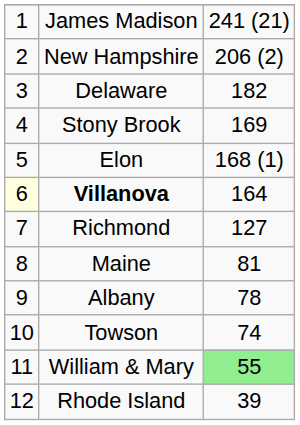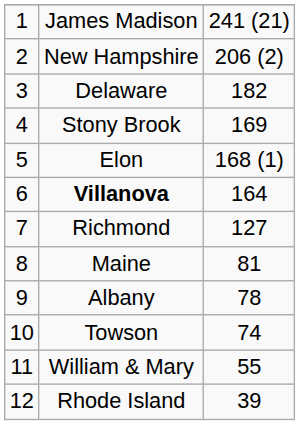(22, 194) lightyellow background -> (22, 194) no background
(249, 366) lightgreen background -> (249, 366) no background
